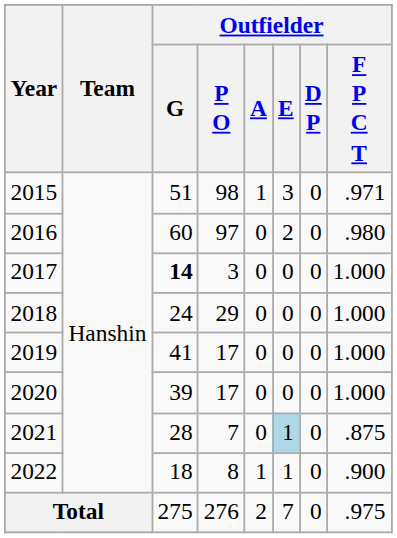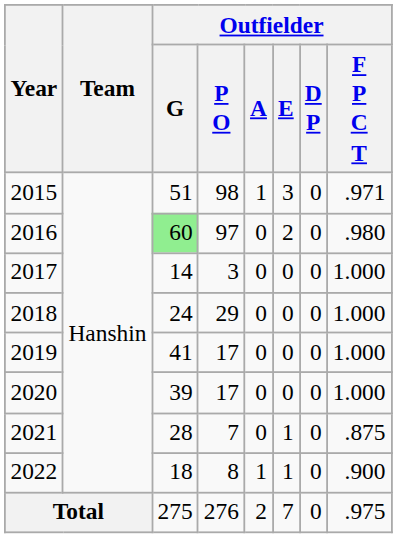(181, 232) no background -> (181, 232) lightgreen background
(181, 272) bold -> (181, 272) normal
(288, 432) lightblue background -> (288, 432) no background
